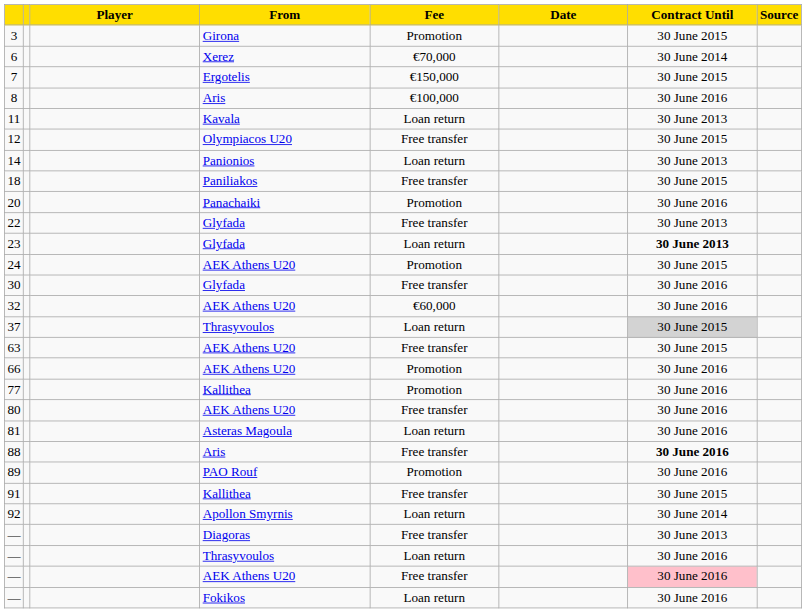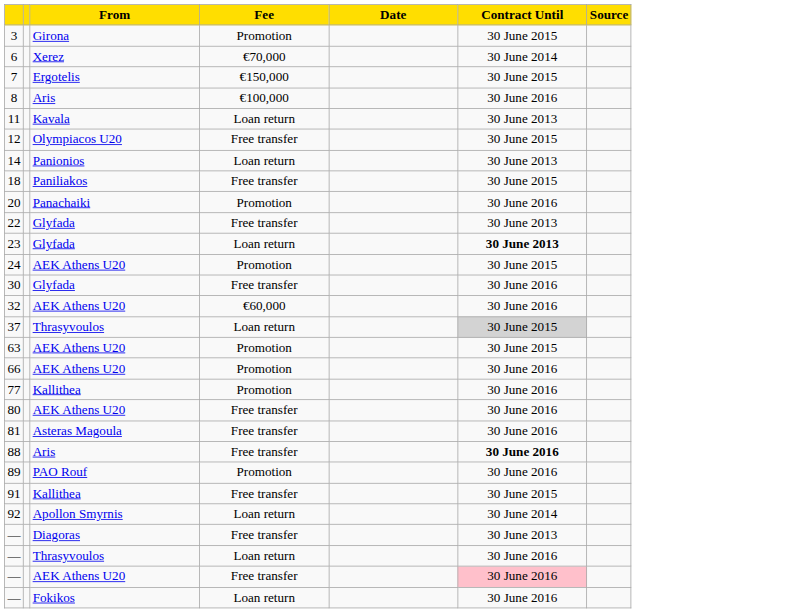- column: (115, 14)
(434, 347) Free transfer -> (264, 347) Promotion
(434, 431) Loan return -> (264, 431) Free transfer
